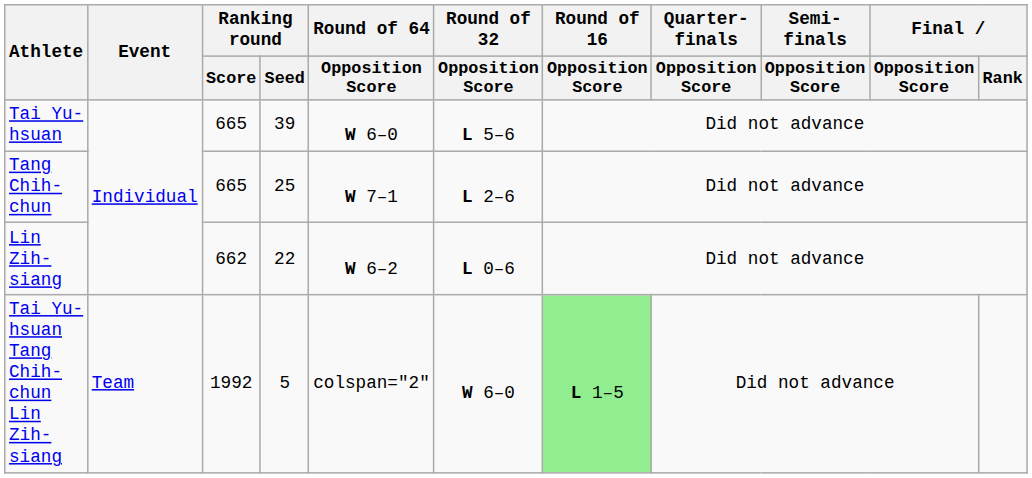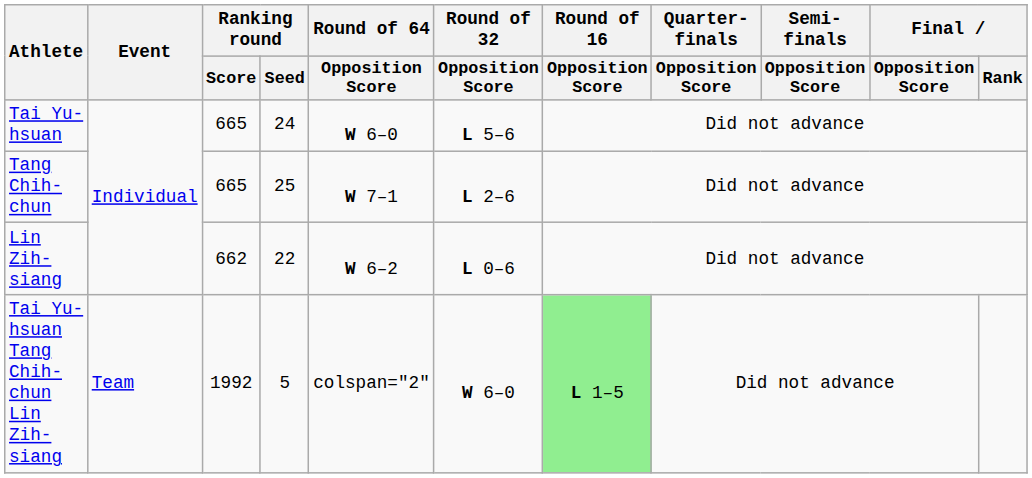(285, 125) 39 -> (285, 125) 24
